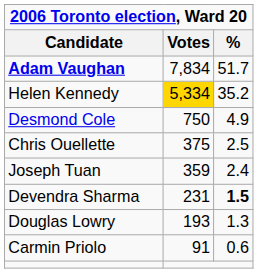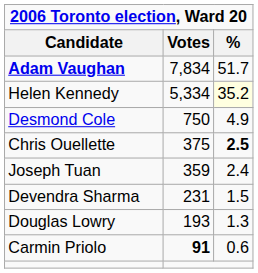(190, 94) gold background -> (190, 94) no background
(233, 94) no background -> (233, 94) lightyellow background
(238, 145) normal -> (238, 145) bold
(238, 196) bold -> (238, 196) normal
(201, 247) normal -> (201, 247) bold
